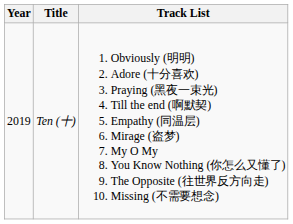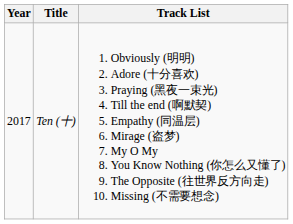(19, 121) 2019 -> (19, 121) 2017
